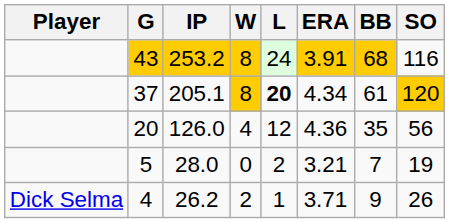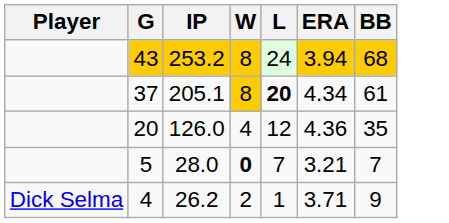- column: (421, 22)
(325, 57) 3.91 -> (325, 57) 3.94
(246, 164) normal -> (246, 164) bold
(279, 164) 2 -> (279, 164) 7
